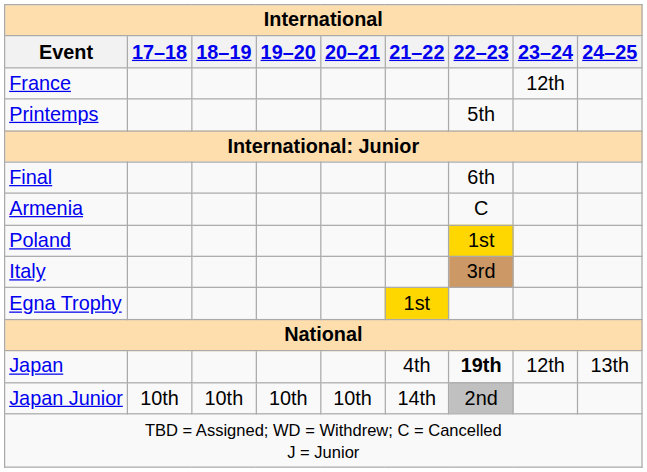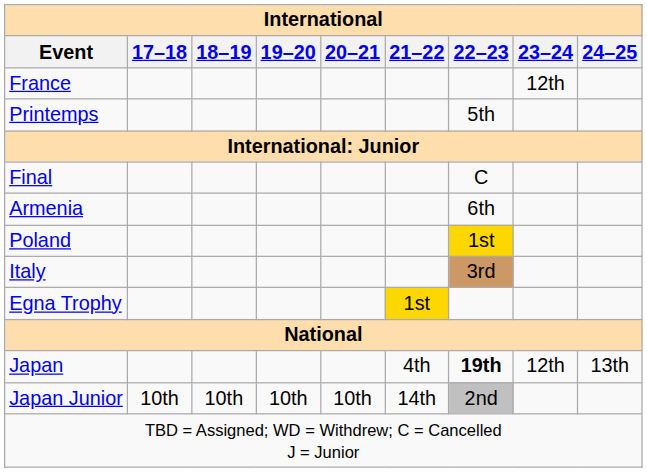(481, 177) 6th -> (481, 177) C
(481, 209) C -> (481, 209) 6th
